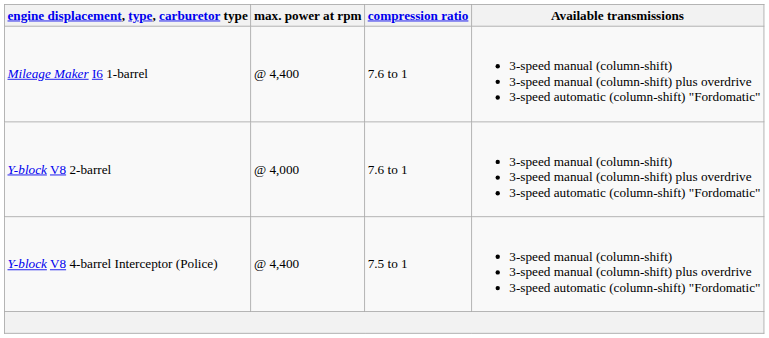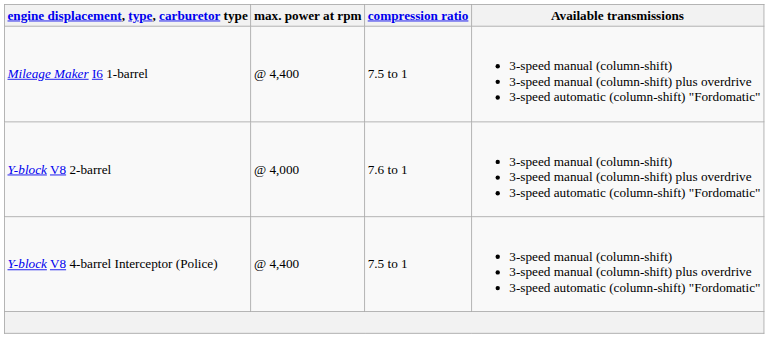(388, 74) 7.6 to 1 -> (388, 74) 7.5 to 1
